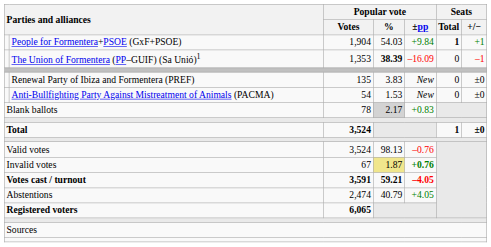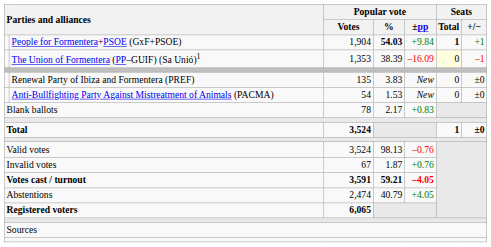(392, 42) normal -> (392, 42) bold
(392, 59) bold -> (392, 59) normal
(457, 59) no background -> (457, 59) lightyellow background
(394, 110) lightgrey background -> (394, 110) no background
(394, 165) khaki background -> (394, 165) no background
(423, 165) bold -> (423, 165) normal
